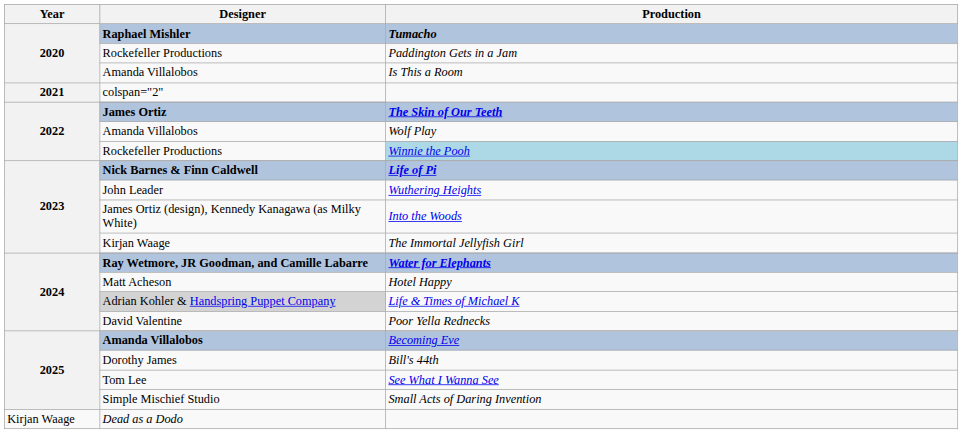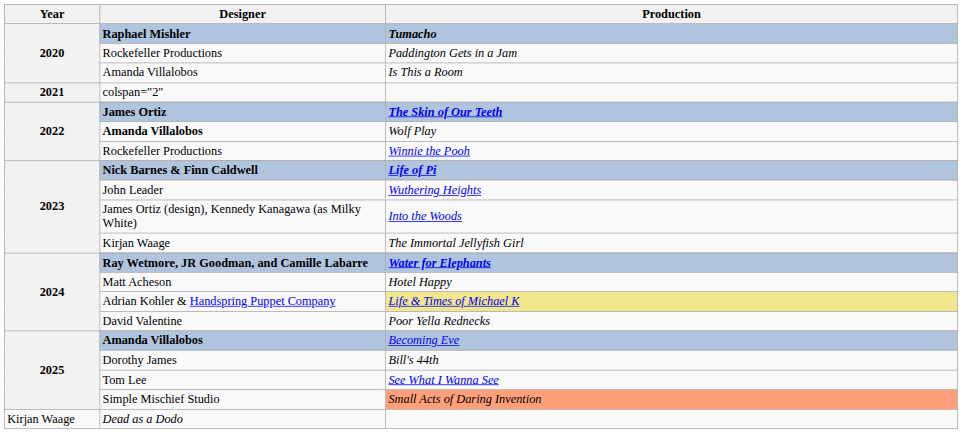(150, 131) normal -> (153, 131) bold
(429, 151) lightblue background -> (429, 151) no background
(219, 301) lightgrey background -> (219, 301) no background
(454, 301) no background -> (454, 301) khaki background
(465, 399) no background -> (465, 399) lightsalmon background
